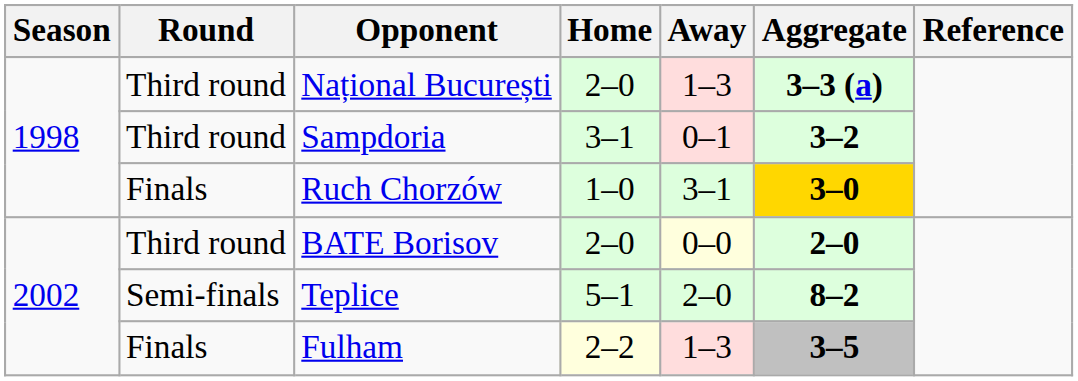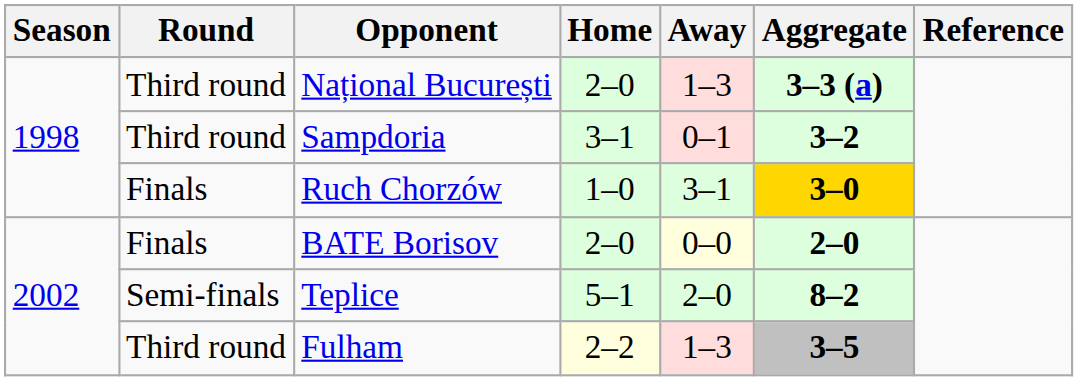(206, 242) Third round -> (167, 242) Finals
(167, 347) Finals -> (206, 347) Third round
